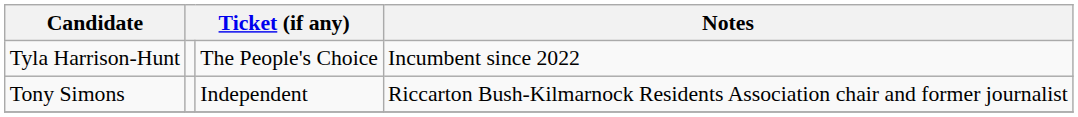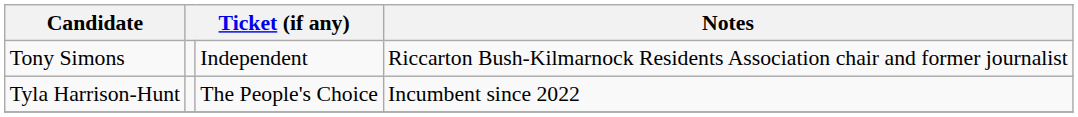rows swapped: (95, 58) <-> (67, 94)
